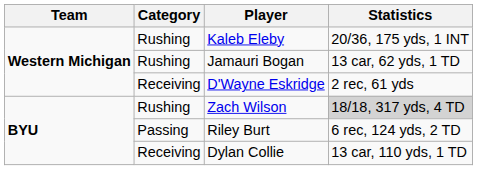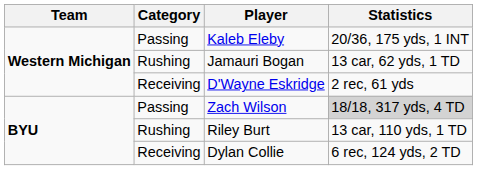(164, 38) Rushing -> (163, 38) Passing
(164, 107) Rushing -> (163, 107) Passing
(163, 130) Passing -> (164, 130) Rushing
(396, 130) 6 rec, 124 yds, 2 TD -> (399, 130) 13 car, 110 yds, 1 TD
(399, 152) 13 car, 110 yds, 1 TD -> (396, 152) 6 rec, 124 yds, 2 TD
